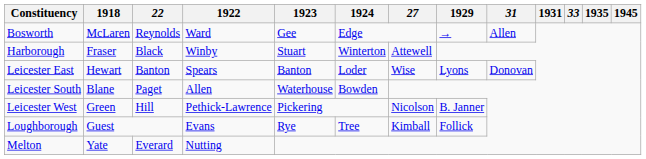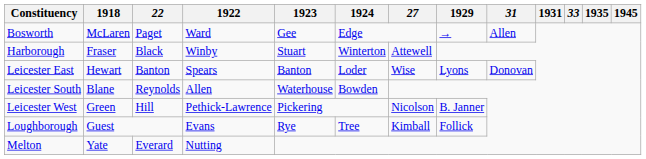(158, 32) Reynolds -> (149, 32) Paget
(149, 88) Paget -> (158, 88) Reynolds
